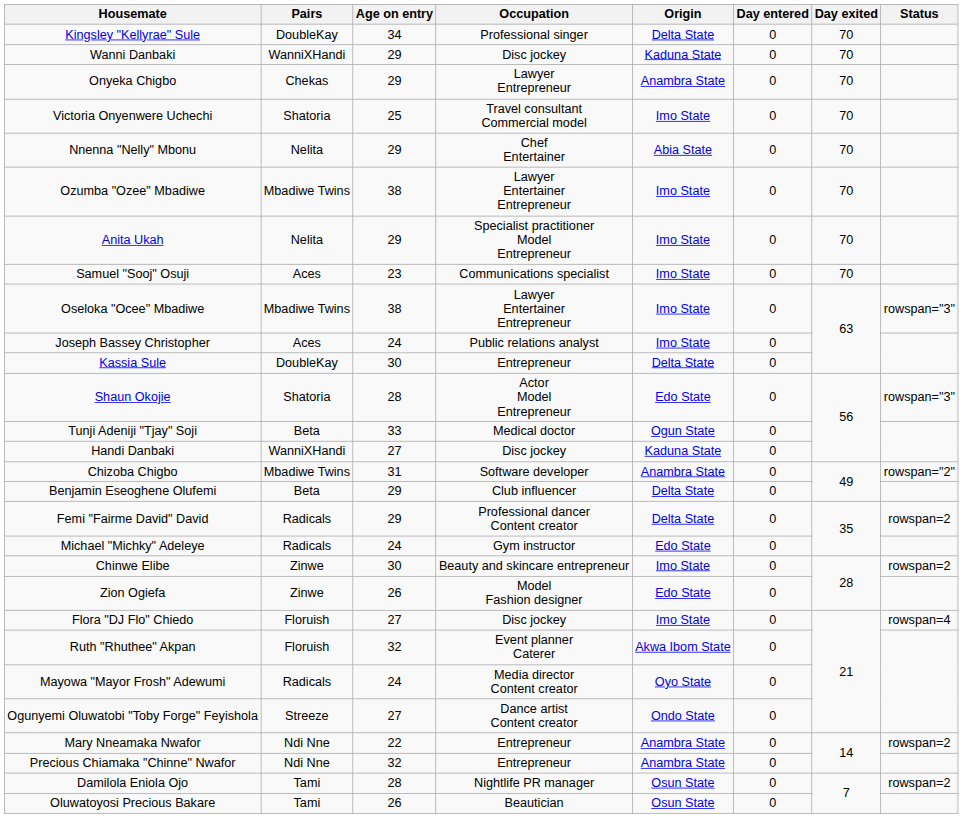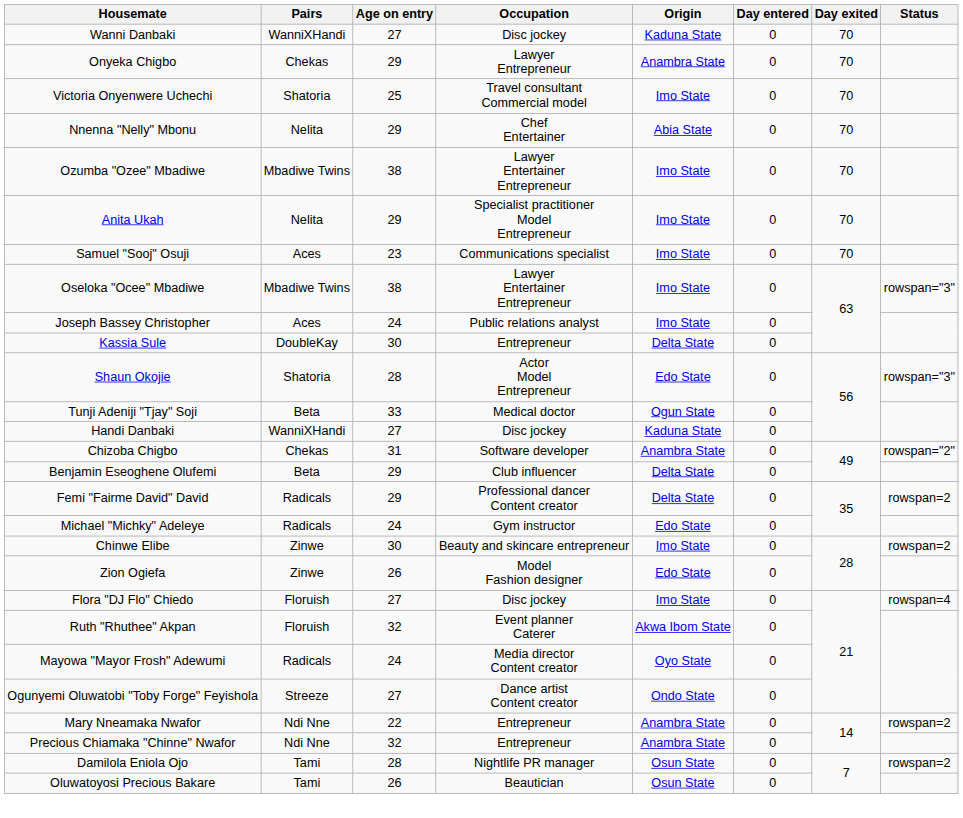- row: (133, 34)
(394, 54) 29 -> (394, 34) 27
(307, 471) Mbadiwe Twins -> (307, 451) Chekas
